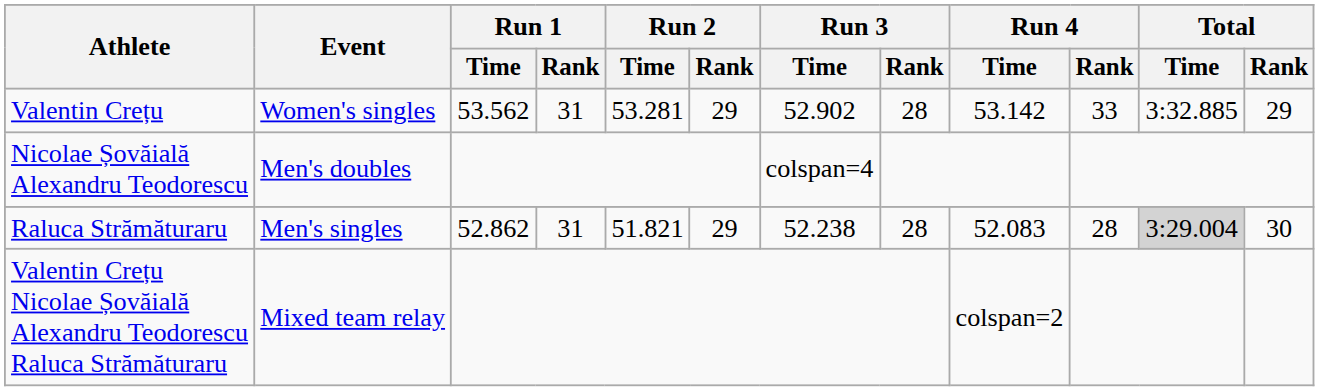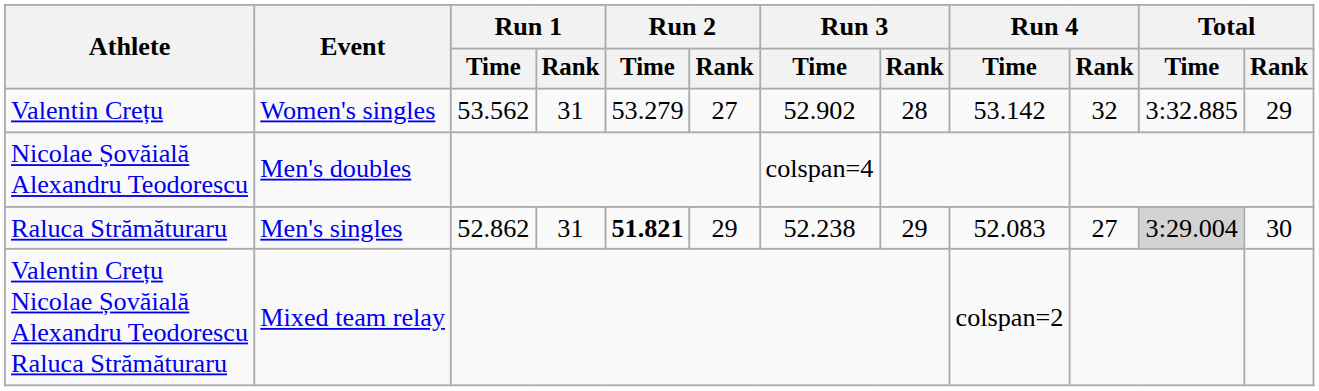(647, 110) 53.281 -> (647, 110) 53.279
(725, 110) 29 -> (725, 110) 27
(1105, 110) 33 -> (1105, 110) 32
(647, 228) normal -> (647, 228) bold
(915, 228) 28 -> (915, 228) 29
(1105, 228) 28 -> (1105, 228) 27
